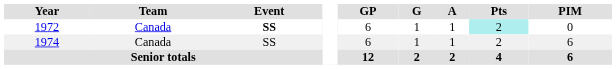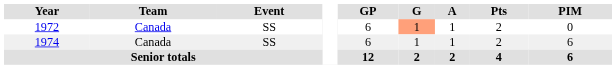(269, 26) bold -> (269, 26) normal
(417, 26) no background -> (417, 26) lightsalmon background
(499, 26) paleturquoise background -> (499, 26) no background
